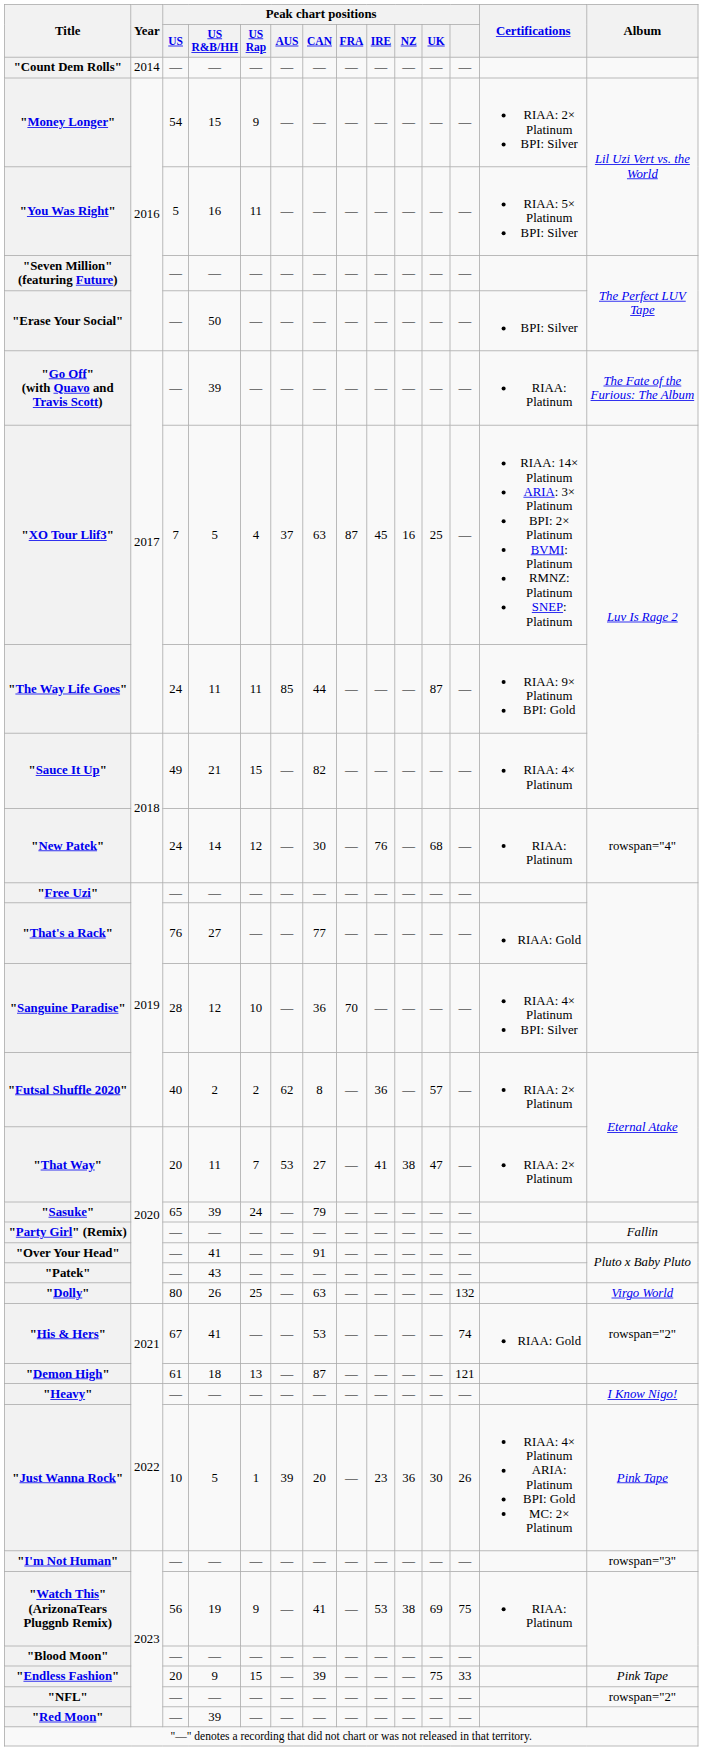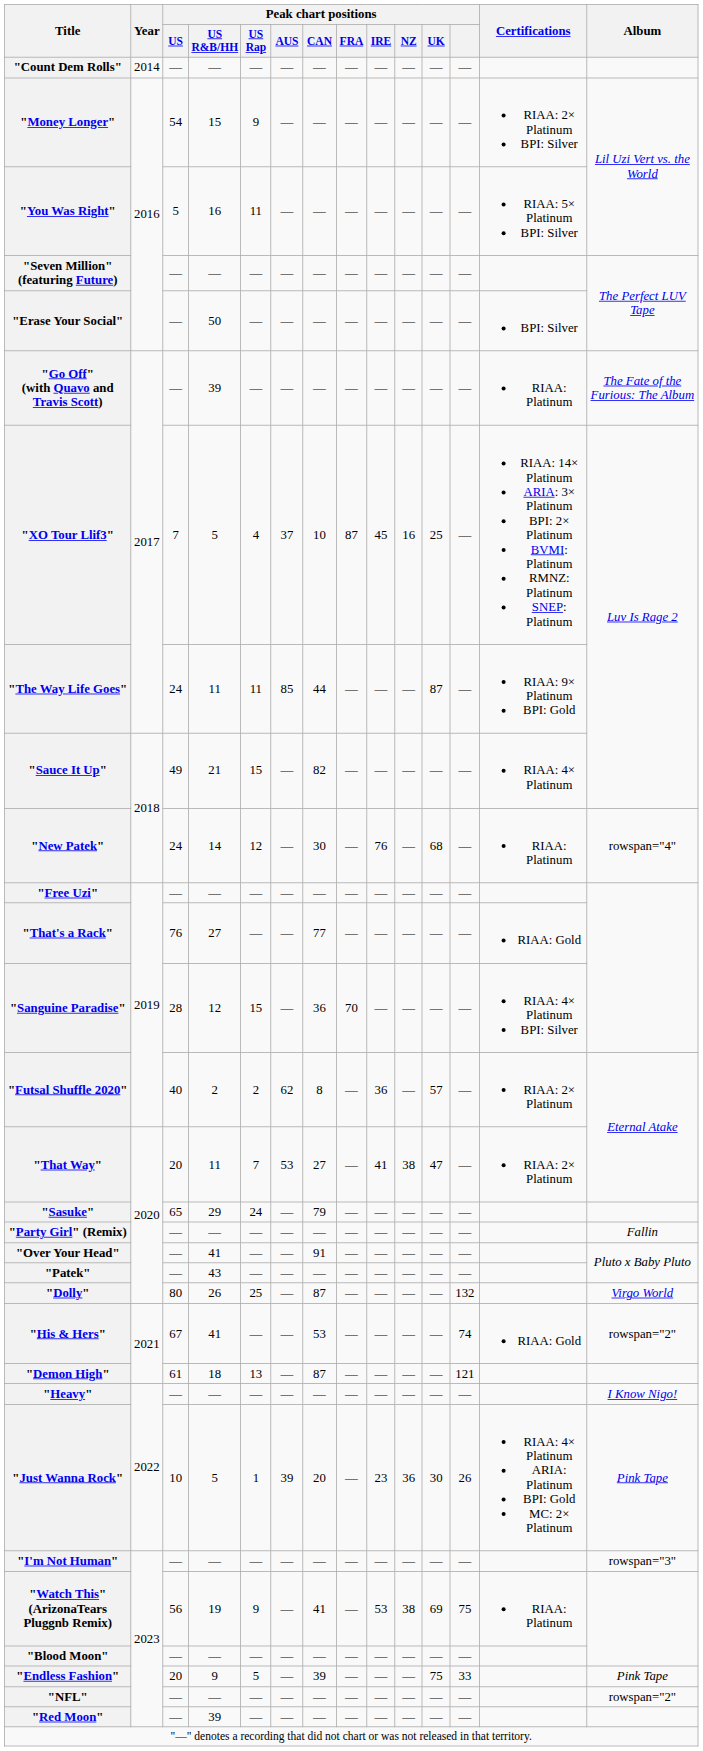(319, 534) 63 -> (319, 534) 10
(256, 1007) 10 -> (256, 1007) 15
(215, 1212) 39 -> (215, 1212) 29
(319, 1293) 63 -> (319, 1293) 87
(256, 1676) 15 -> (256, 1676) 5
